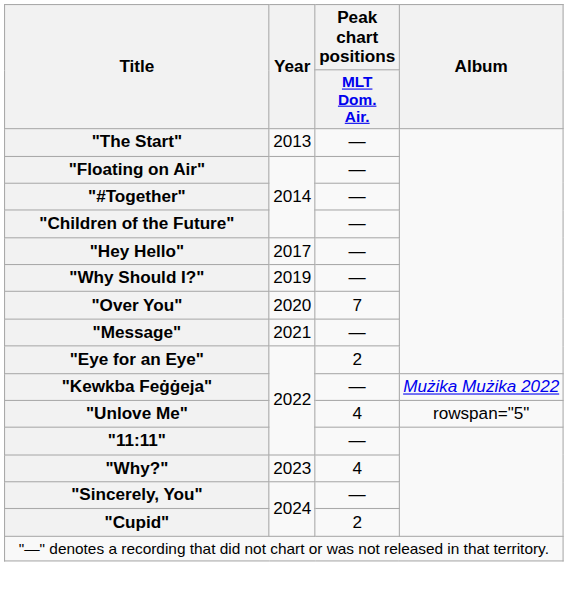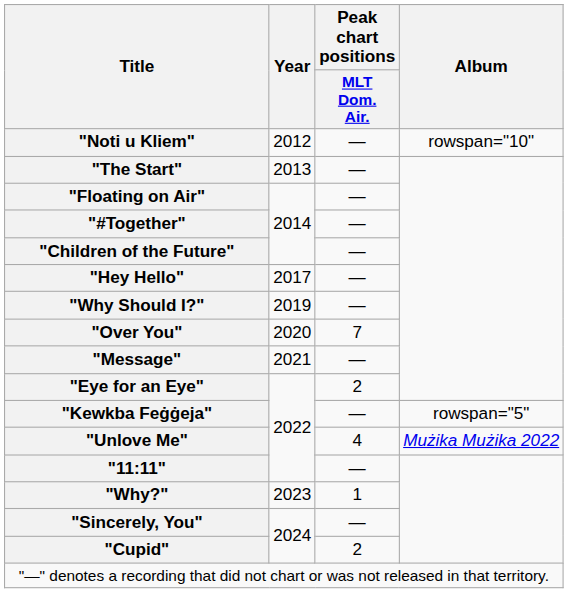+ row: (137, 142)
(481, 386) Mużika Mużika 2022 -> (481, 413) rowspan="5"
(481, 413) rowspan="5" -> (481, 440) Mużika Mużika 2022
(357, 468) 4 -> (357, 495) 1
